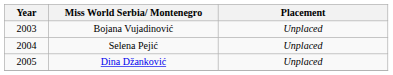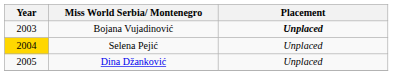(303, 29) normal -> (303, 29) bold
(26, 46) no background -> (26, 46) gold background
